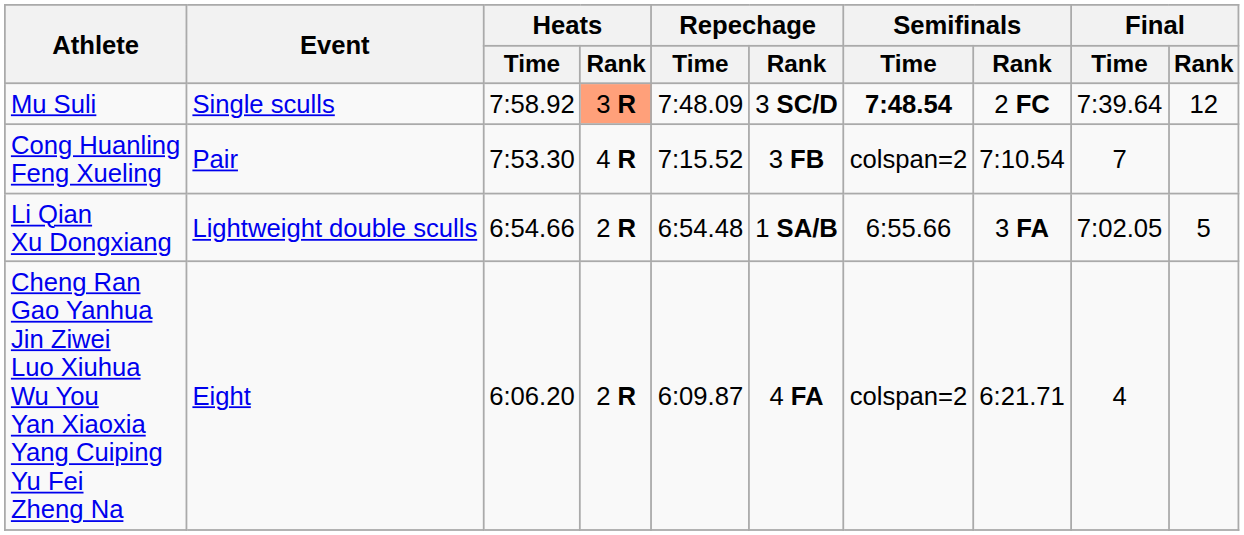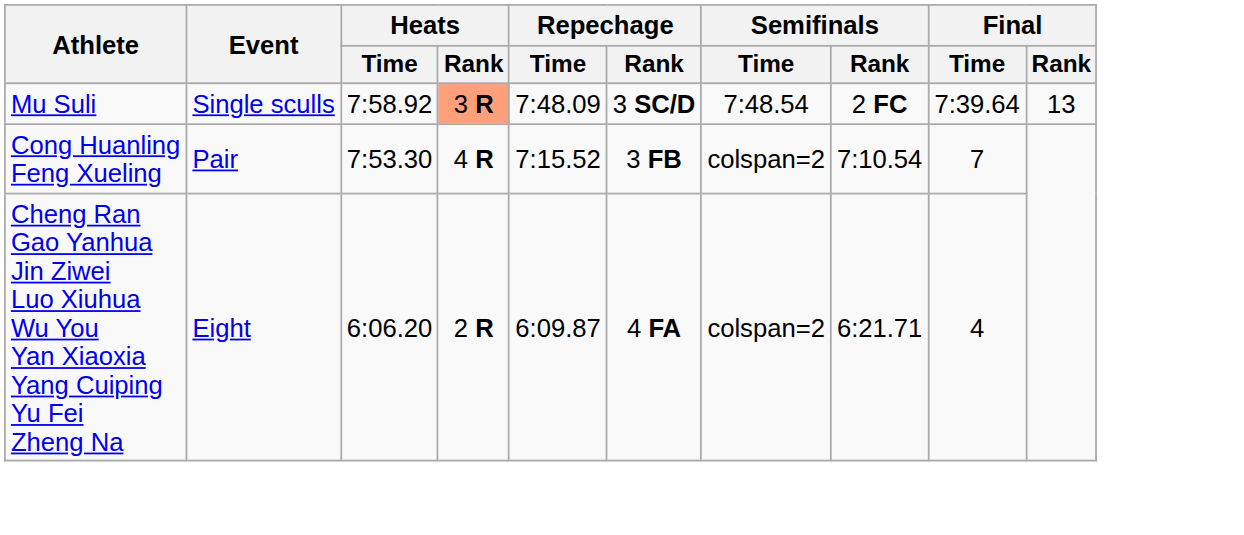(909, 104) bold -> (766, 104) normal
(1204, 104) 12 -> (1061, 104) 13
- row: (91, 228)
